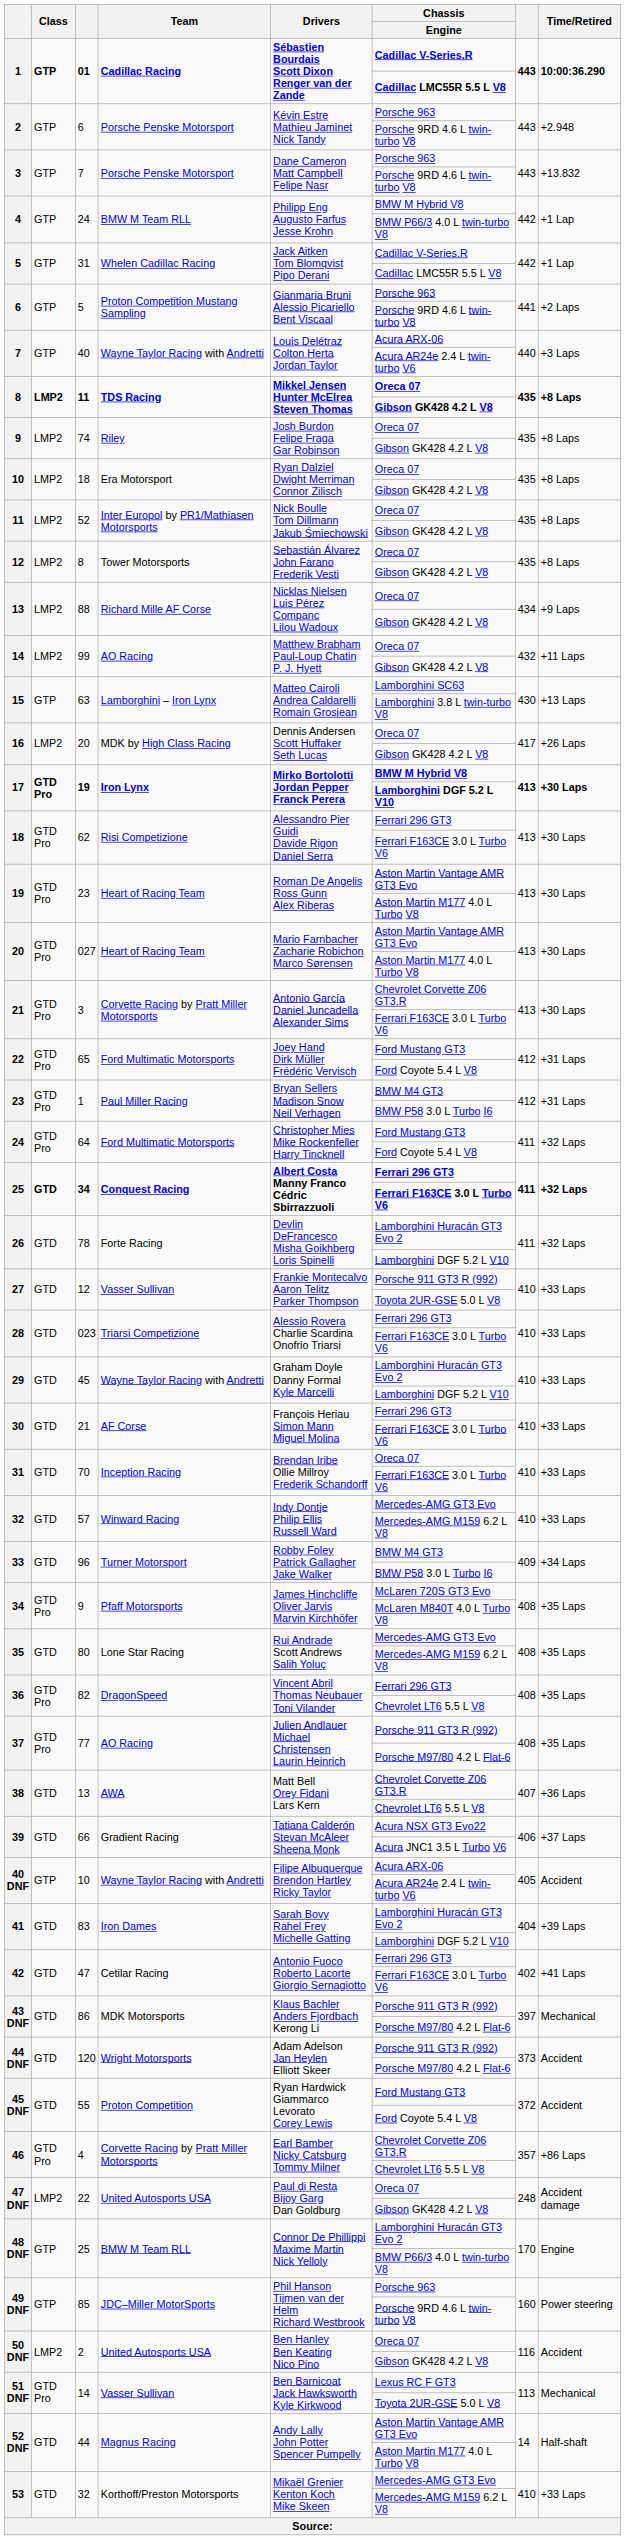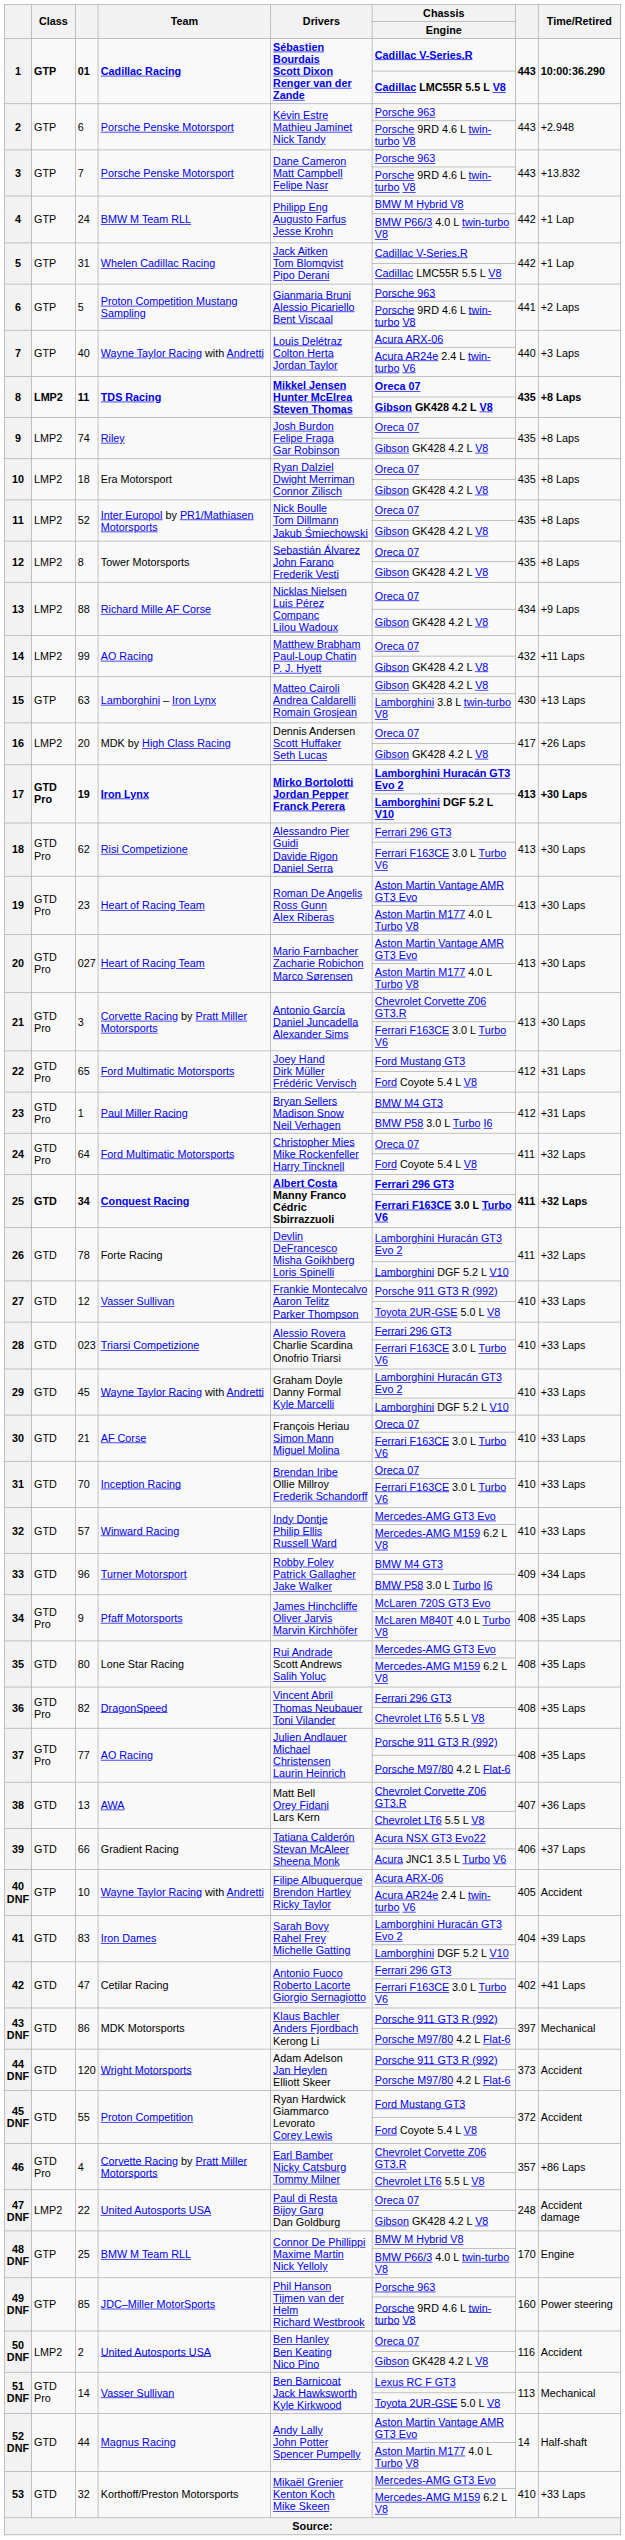(419, 686) Lamborghini SC63 -> (432, 686) Gibson GK428 4.2 L V8
(421, 773) BMW M Hybrid V8 -> (443, 779) Lamborghini Huracán GT3 Evo 2
(420, 1132) Ford Mustang GT3 -> (397, 1144) Oreca 07
(413, 1412) Ferrari 296 GT3 -> (397, 1424) Oreca 07
(438, 2234) Lamborghini Huracán GT3 Evo 2 -> (419, 2240) BMW M Hybrid V8
